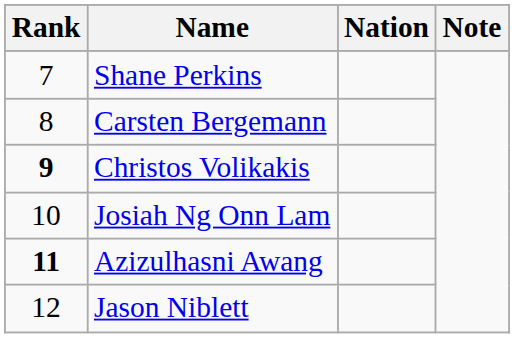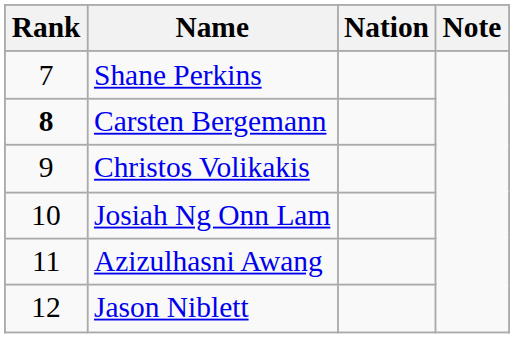(46, 121) normal -> (46, 121) bold
(46, 167) bold -> (46, 167) normal
(46, 261) bold -> (46, 261) normal
